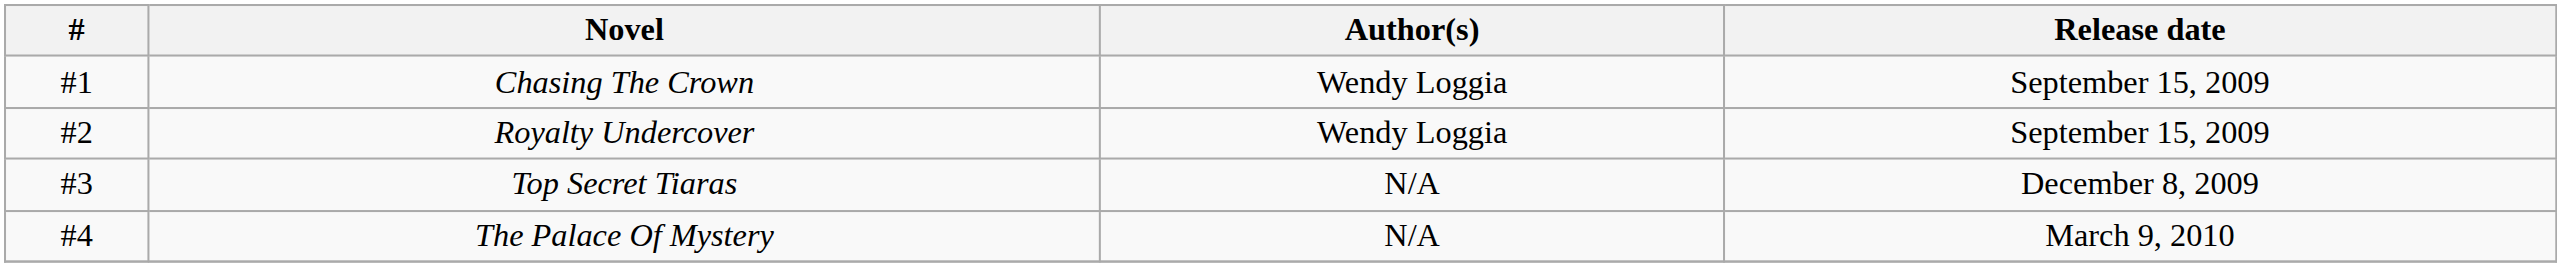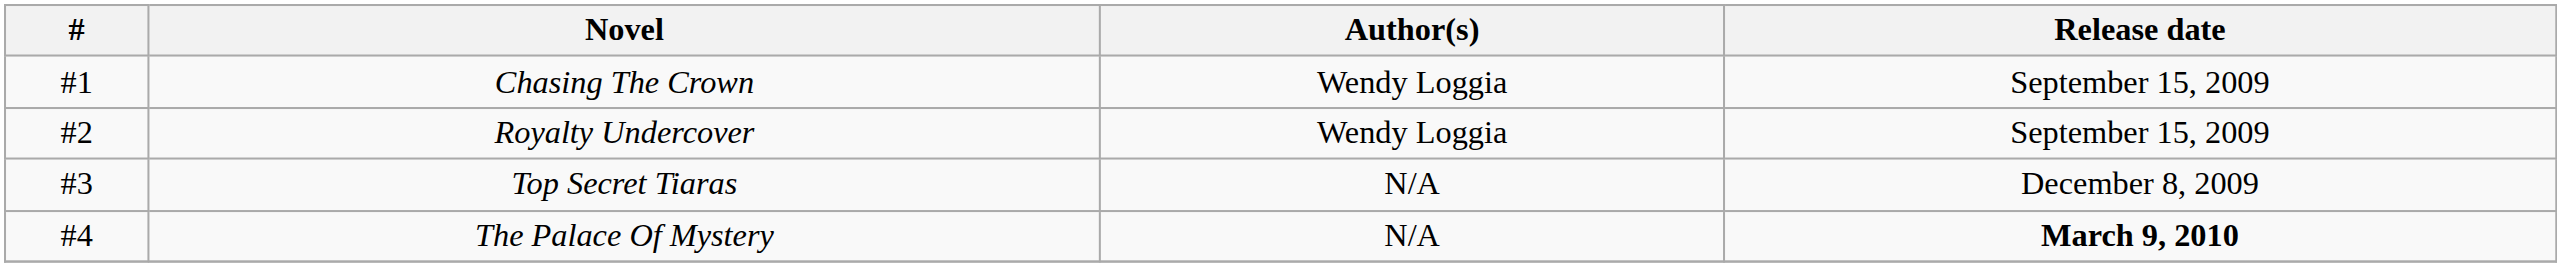(2140, 235) normal -> (2140, 235) bold
